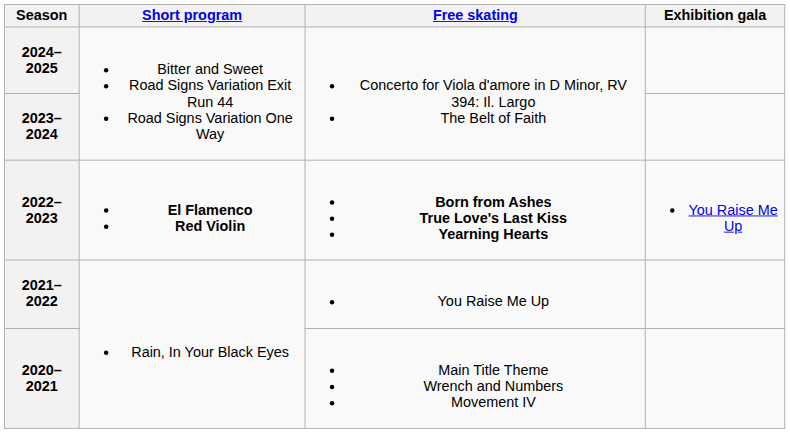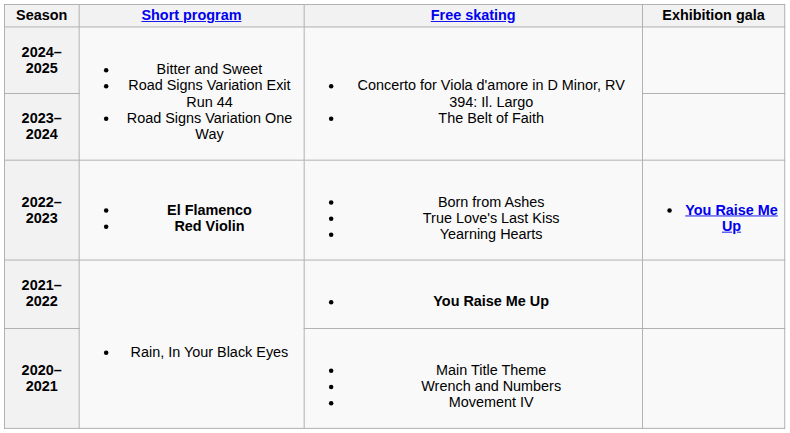(475, 218) bold -> (473, 218) normal
(715, 218) normal -> (714, 218) bold
(475, 302) normal -> (473, 302) bold
